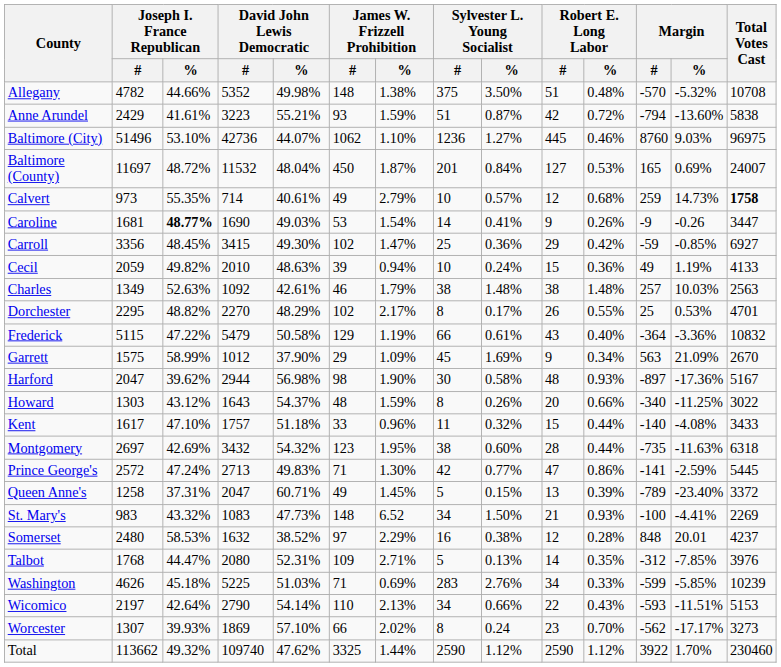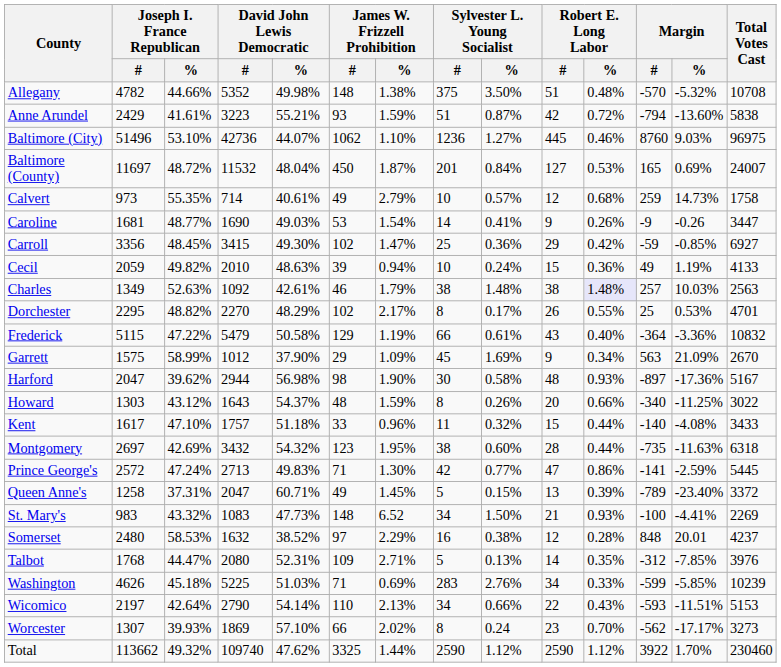(744, 199) bold -> (744, 199) normal
(190, 221) bold -> (189, 221) normal
(606, 289) no background -> (606, 289) lavender background
